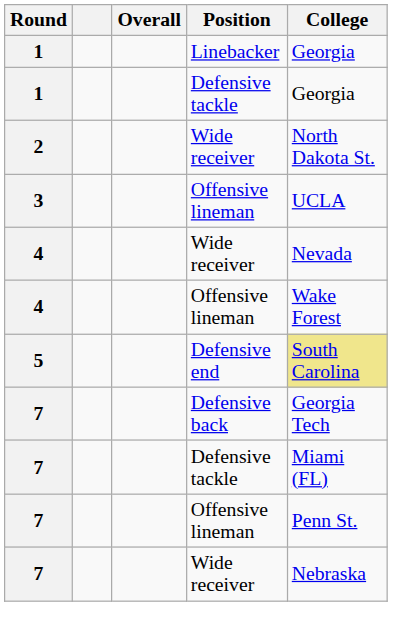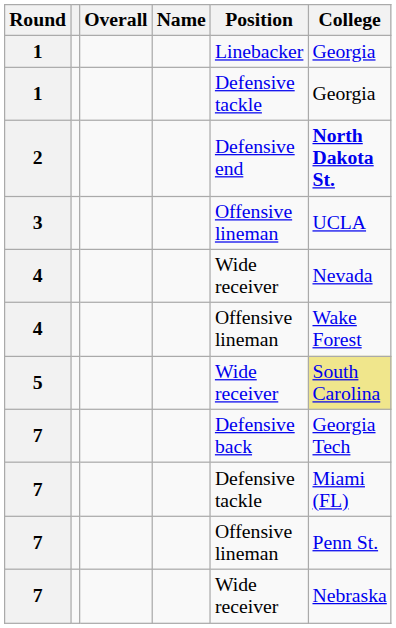+ column: (181, 20)
(223, 146) Wide receiver -> (255, 158) Defensive end
(333, 146) normal -> (343, 158) bold
(231, 360) Defensive end -> (247, 382) Wide receiver
